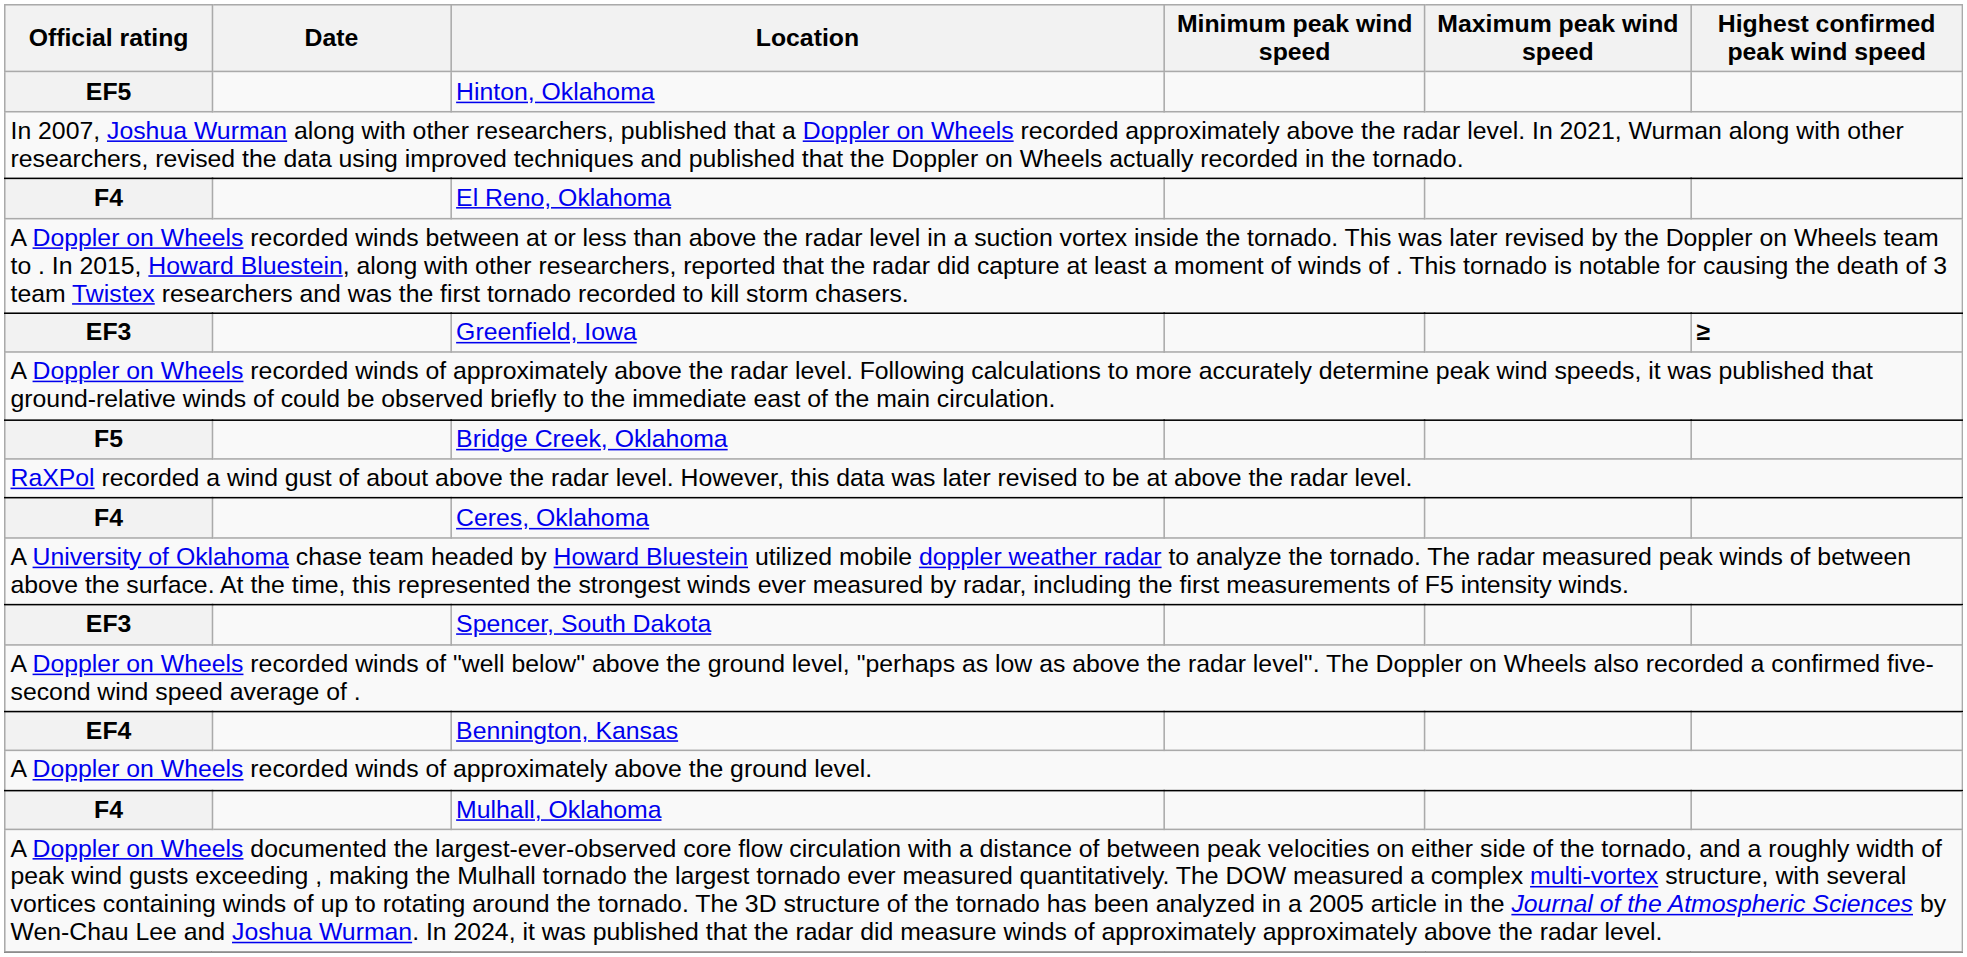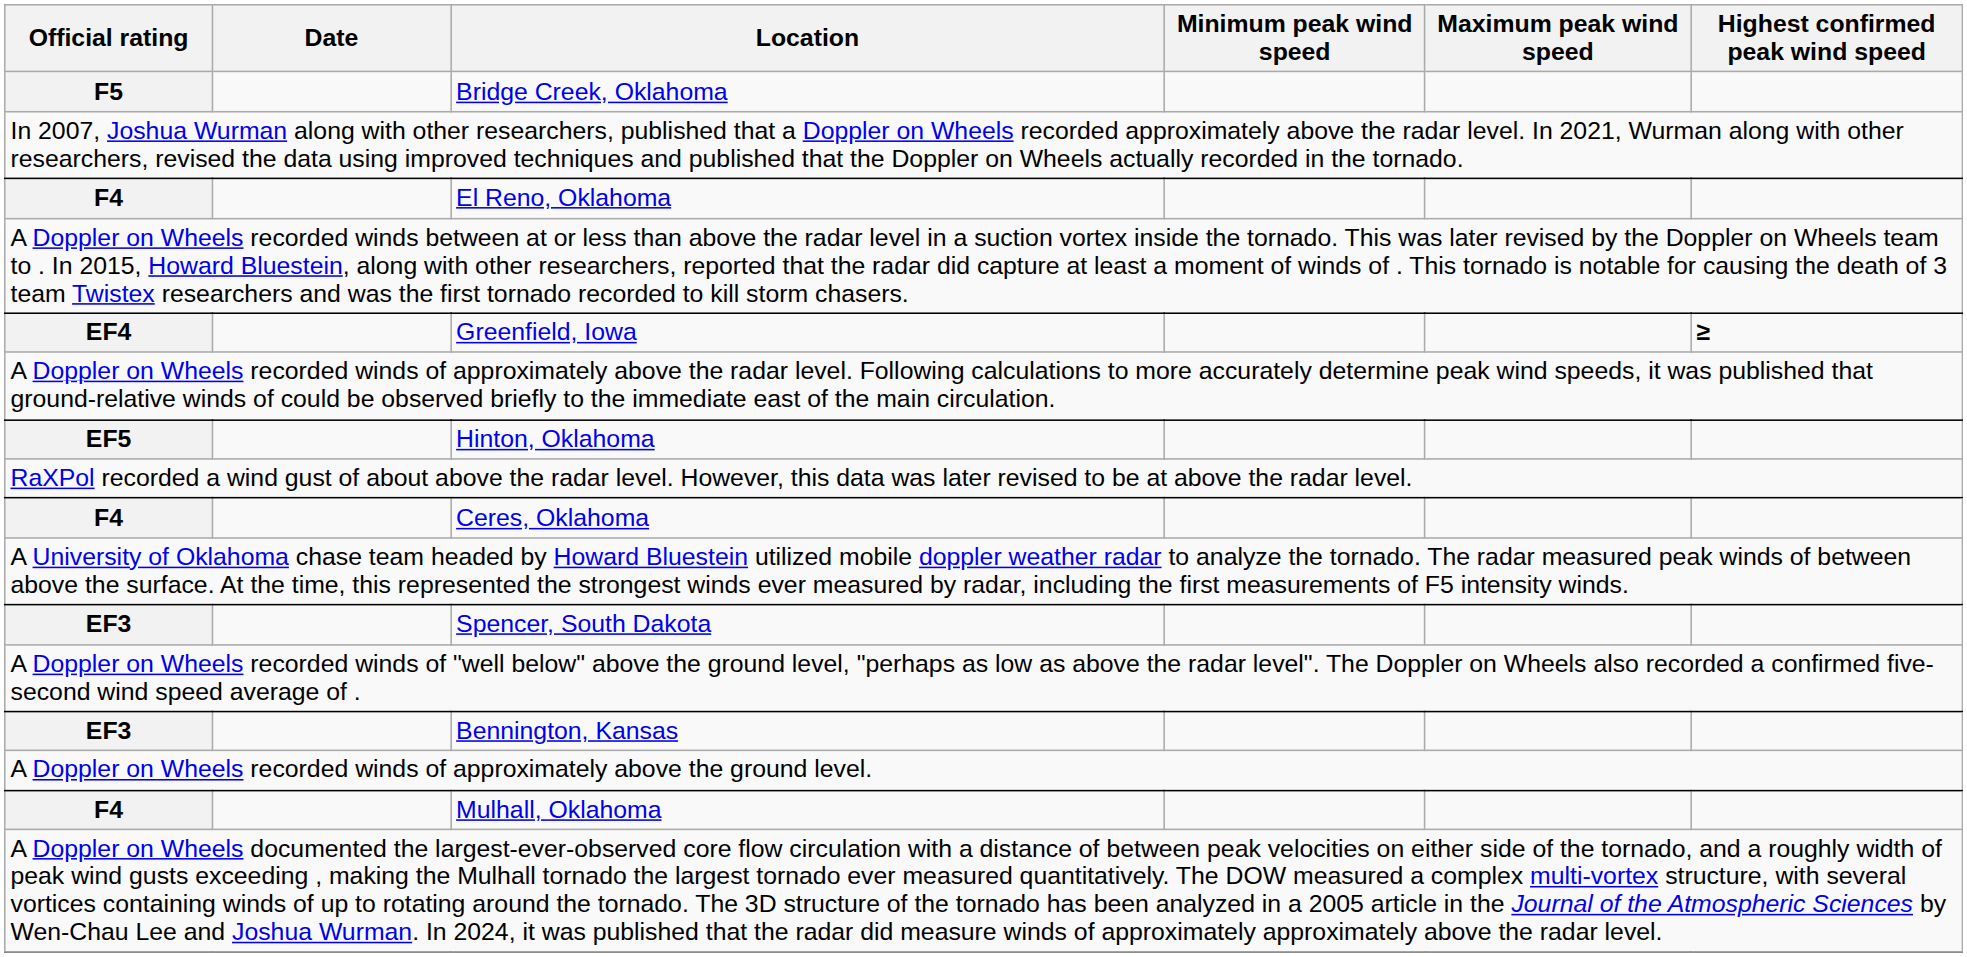rows swapped: (592, 438) <-> (555, 91)
(109, 332) EF3 -> (109, 332) EF4
(109, 730) EF4 -> (109, 730) EF3
